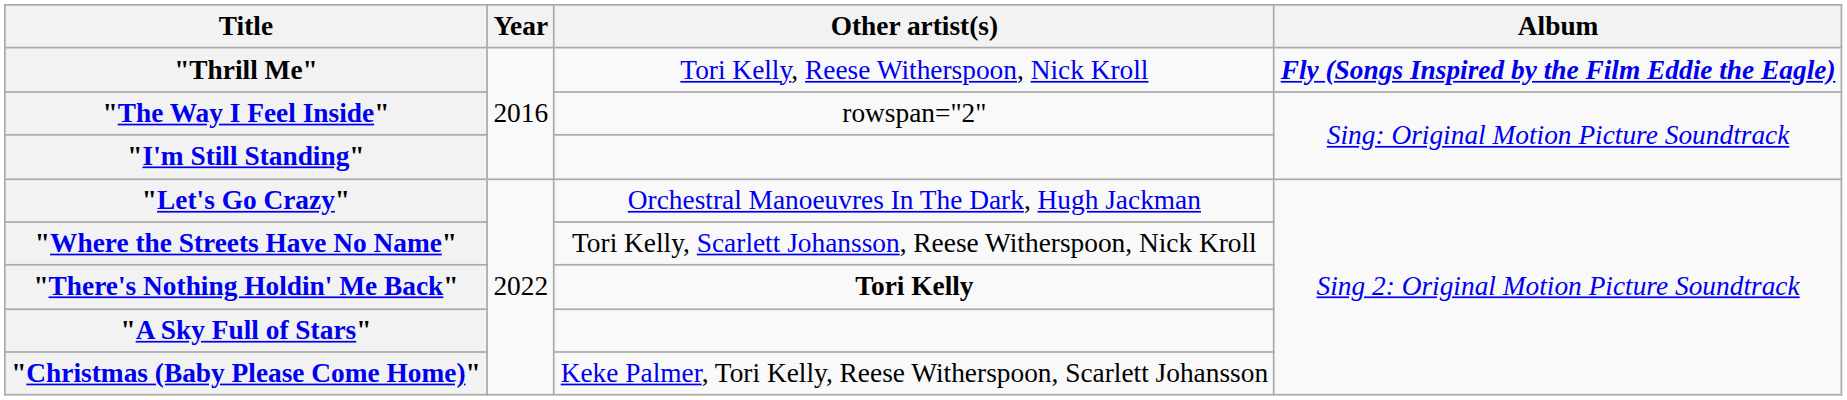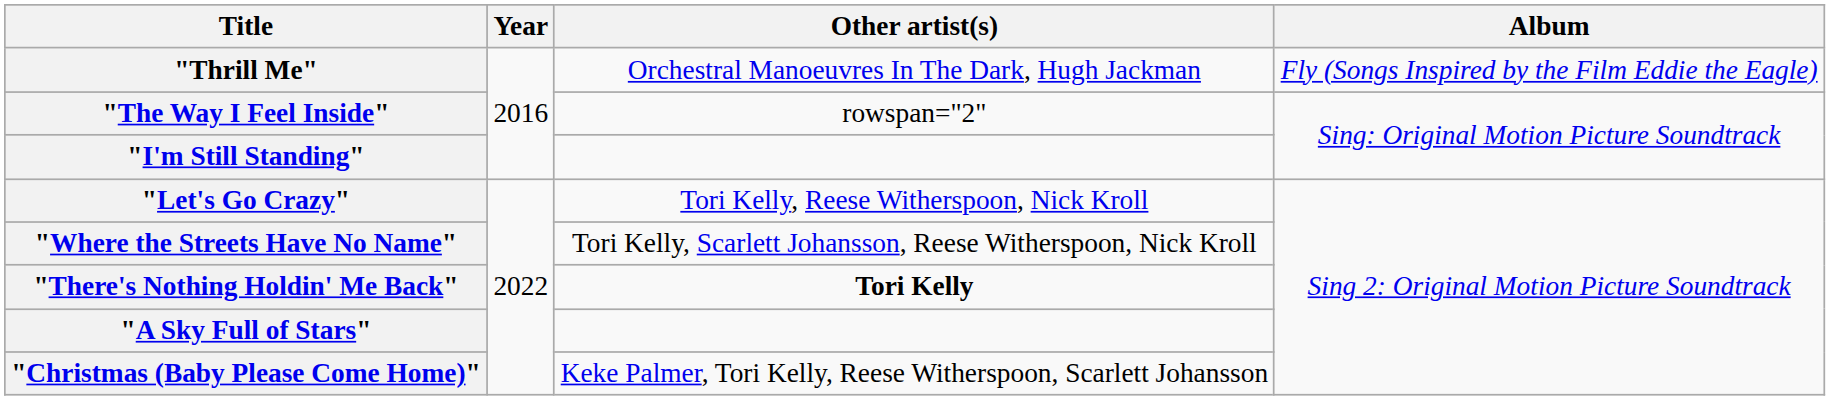(914, 69) Tori Kelly, Reese Witherspoon, Nick Kroll -> (914, 69) Orchestral Manoeuvres In The Dark, Hugh Jackman
(1558, 69) bold -> (1549, 69) normal
(914, 199) Orchestral Manoeuvres In The Dark, Hugh Jackman -> (914, 199) Tori Kelly, Reese Witherspoon, Nick Kroll
